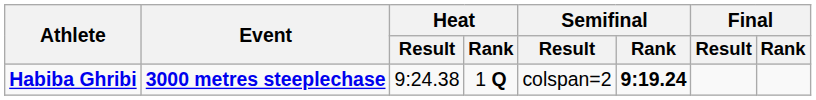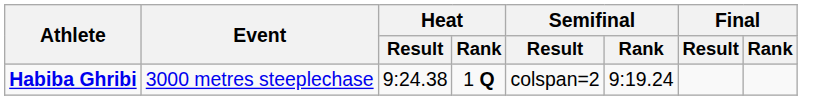(266, 80) bold -> (260, 80) normal
(654, 80) bold -> (641, 80) normal
